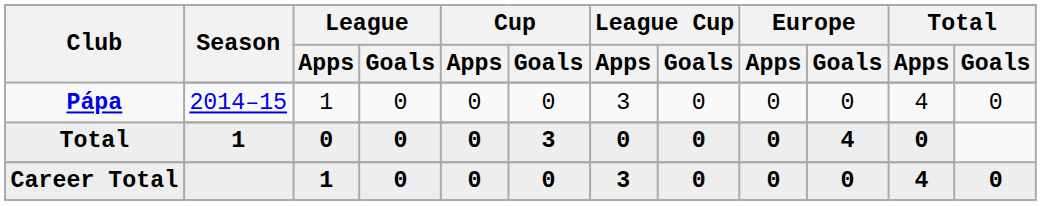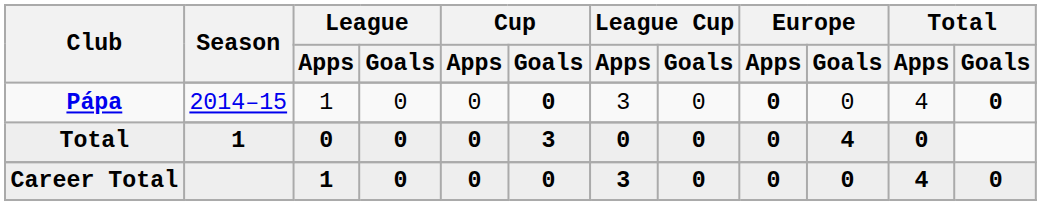(549, 102) normal -> (549, 102) bold
(773, 102) normal -> (773, 102) bold
(996, 102) normal -> (996, 102) bold
